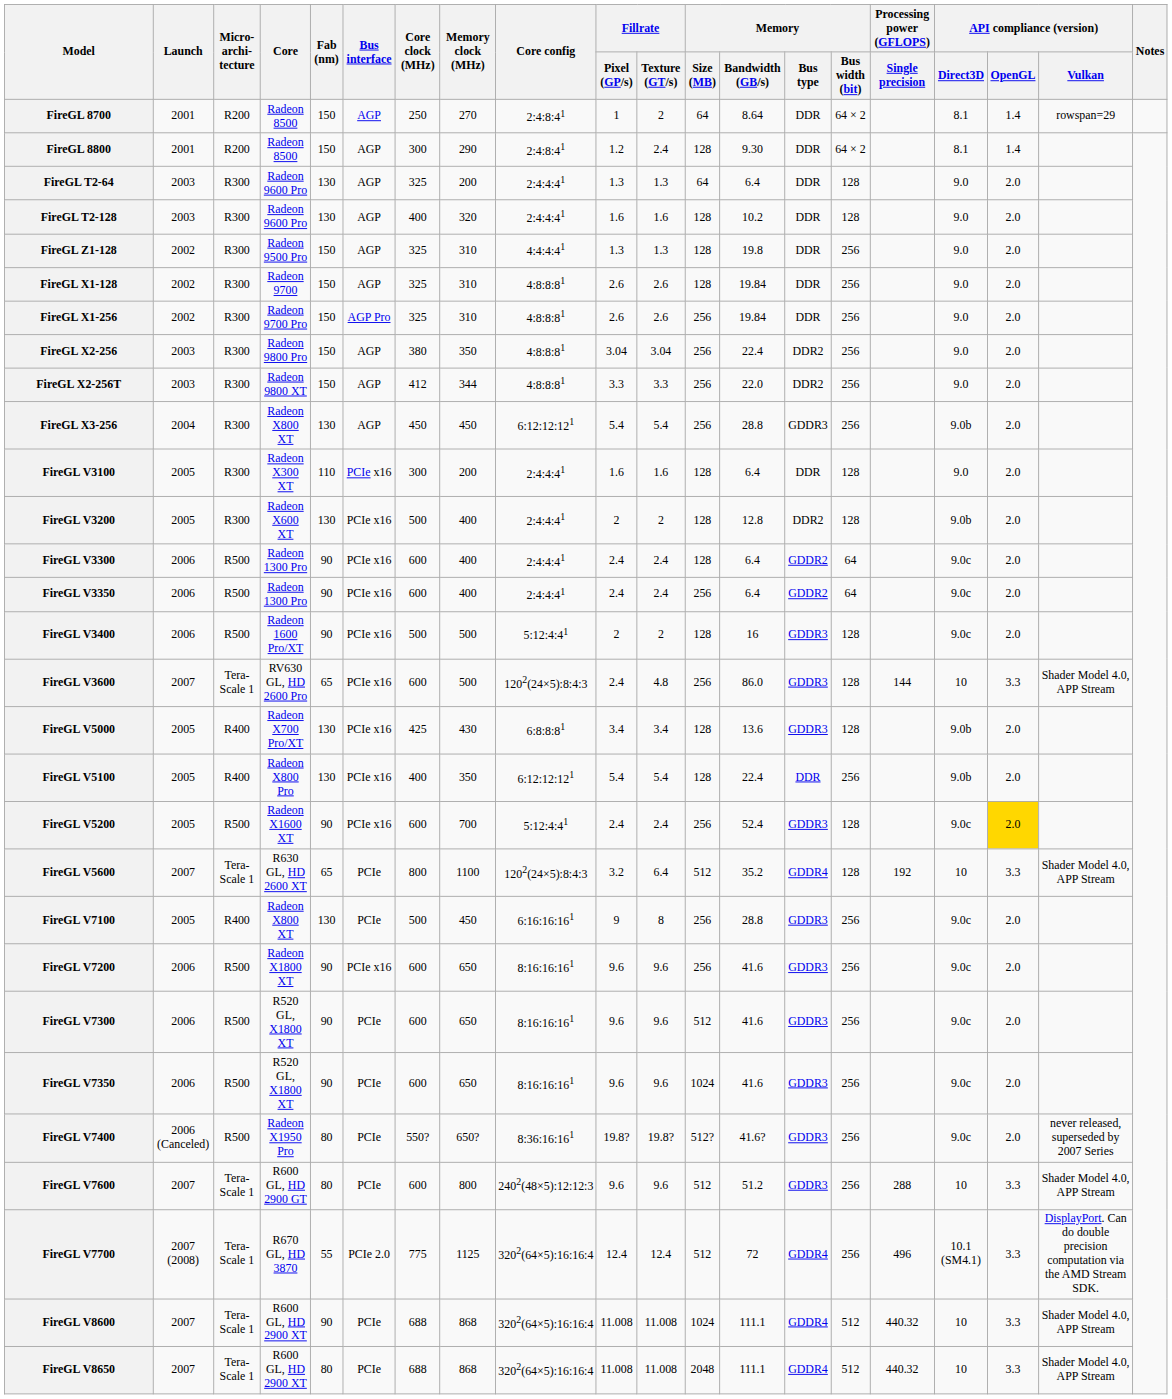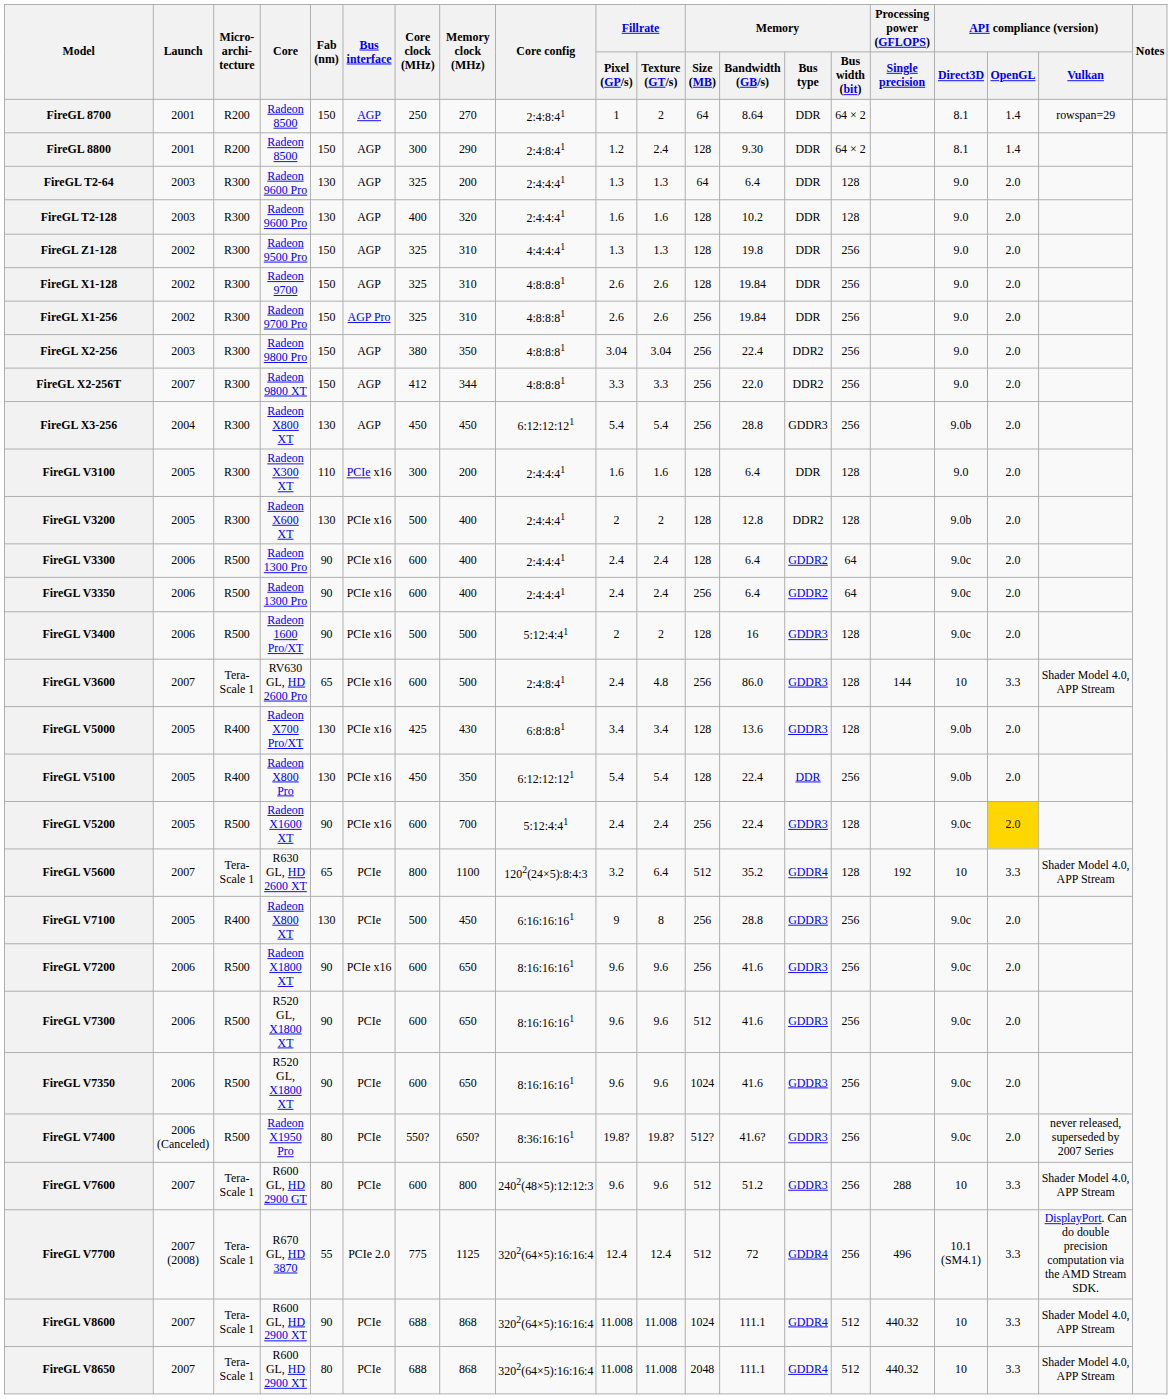(183, 384) 2003 -> (183, 384) 2007
(546, 682) 1202(24×5):8:4:3 -> (546, 682) 2:4:8:41
(418, 777) 400 -> (418, 777) 450
(752, 824) 52.4 -> (752, 824) 22.4
